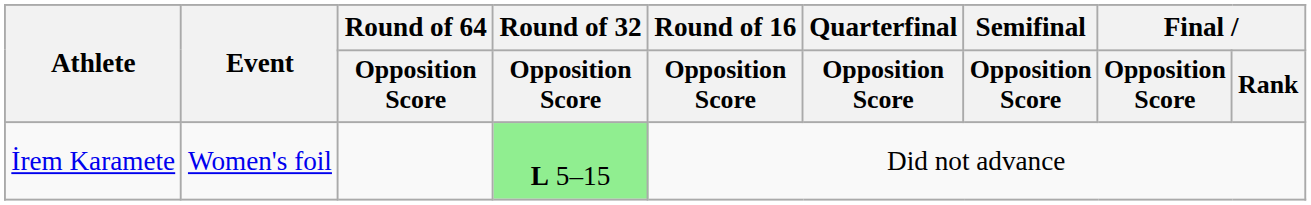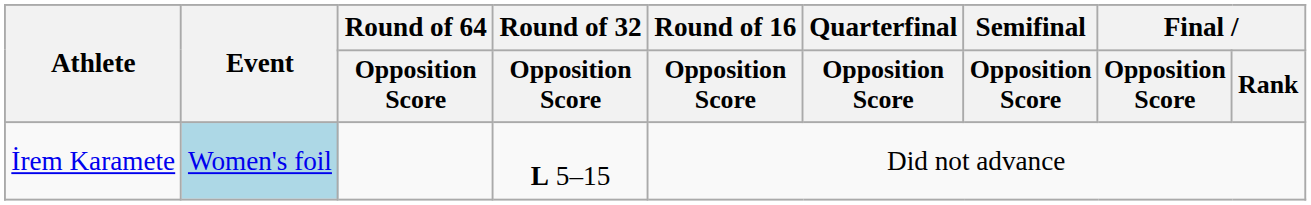(260, 160) no background -> (260, 160) lightblue background
(571, 177) lightgreen background -> (571, 177) no background
